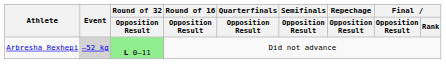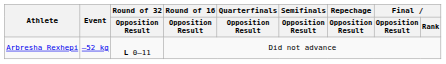(95, 47) lightgrey background -> (95, 47) no background
(137, 52) lightgreen background -> (137, 52) no background
